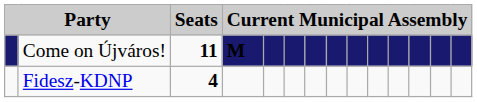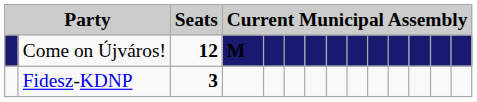(209, 50) 11 -> (208, 50) 12
(213, 81) 4 -> (213, 81) 3
